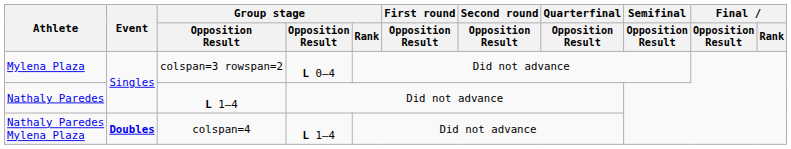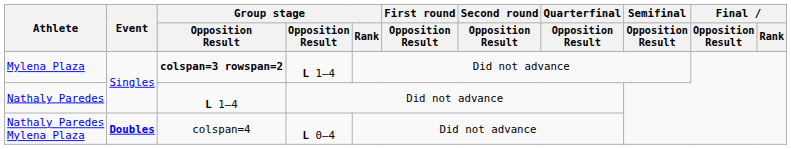(221, 67) normal -> (221, 67) bold
(319, 73) L 0–4 -> (319, 73) L 1–4
(319, 135) L 1–4 -> (319, 135) L 0–4
